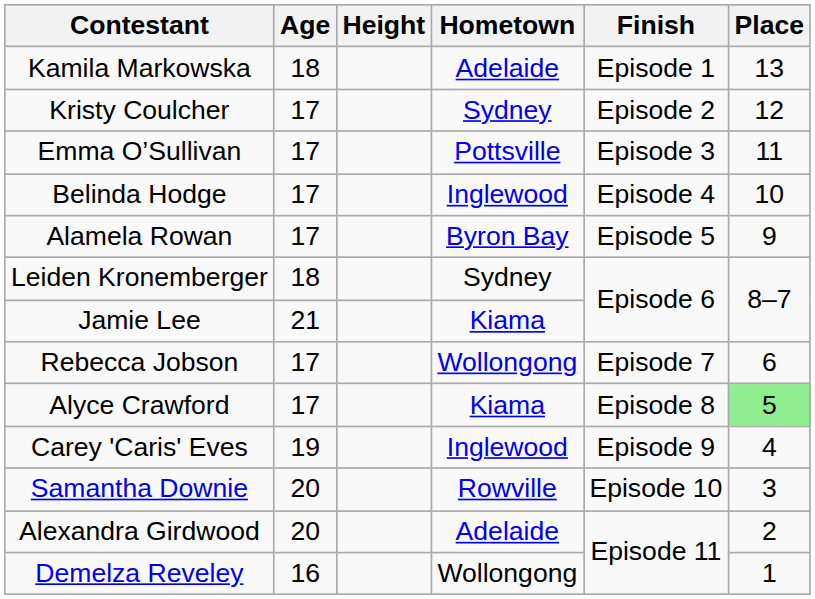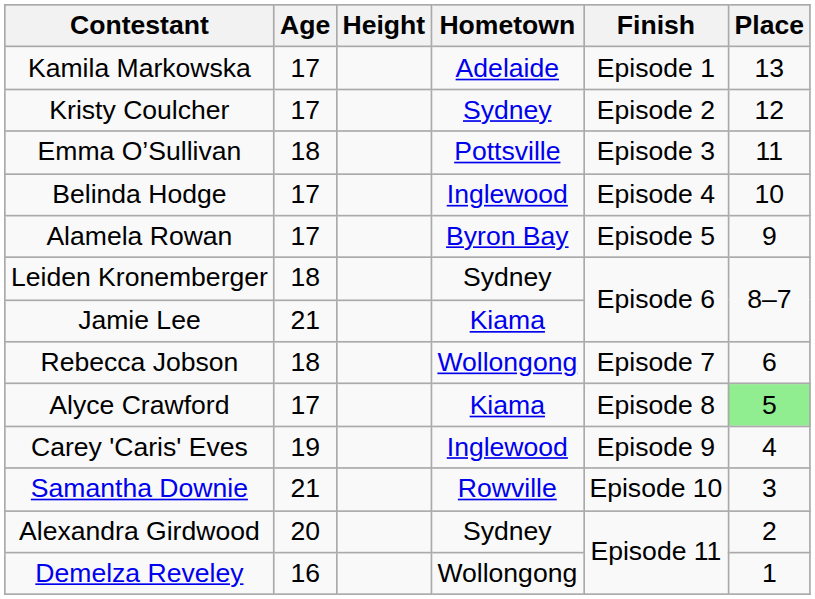(305, 67) 18 -> (305, 67) 17
(305, 151) 17 -> (305, 151) 18
(305, 362) 17 -> (305, 362) 18
(305, 488) 20 -> (305, 488) 21
(507, 531) Adelaide -> (507, 531) Sydney
